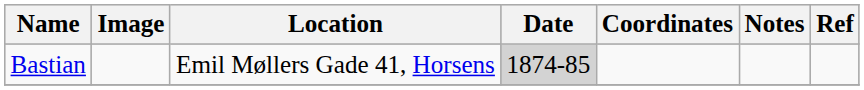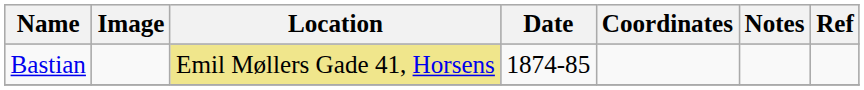(335, 64) no background -> (335, 64) khaki background
(548, 64) lightgrey background -> (548, 64) no background
